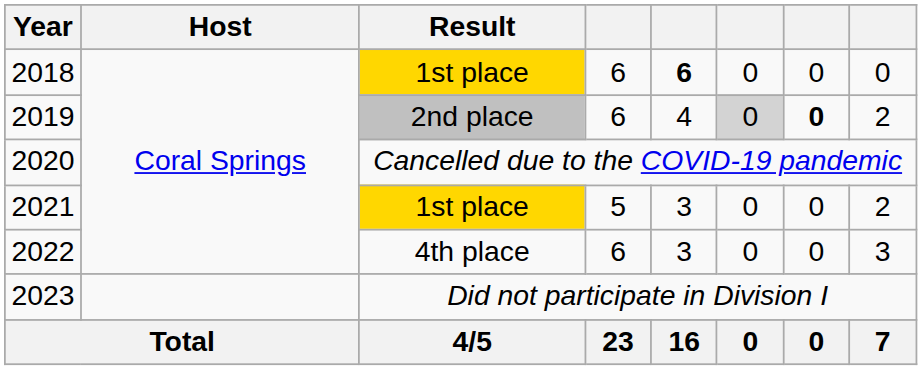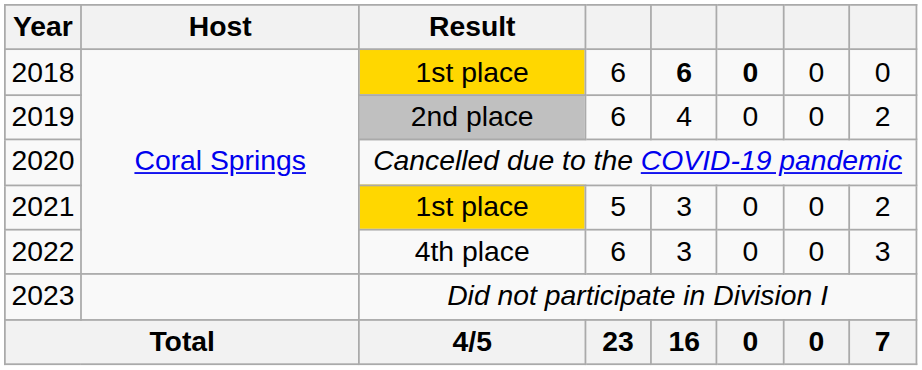(750, 71) normal -> (750, 71) bold
(750, 116) lightgrey background -> (750, 116) no background
(816, 116) bold -> (816, 116) normal
